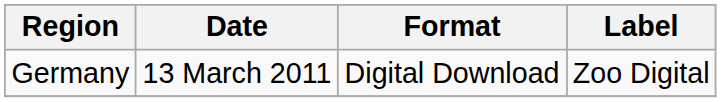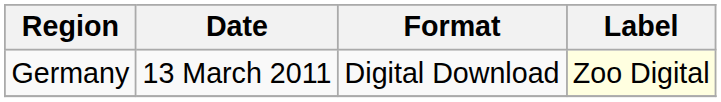(641, 72) no background -> (641, 72) lightyellow background
